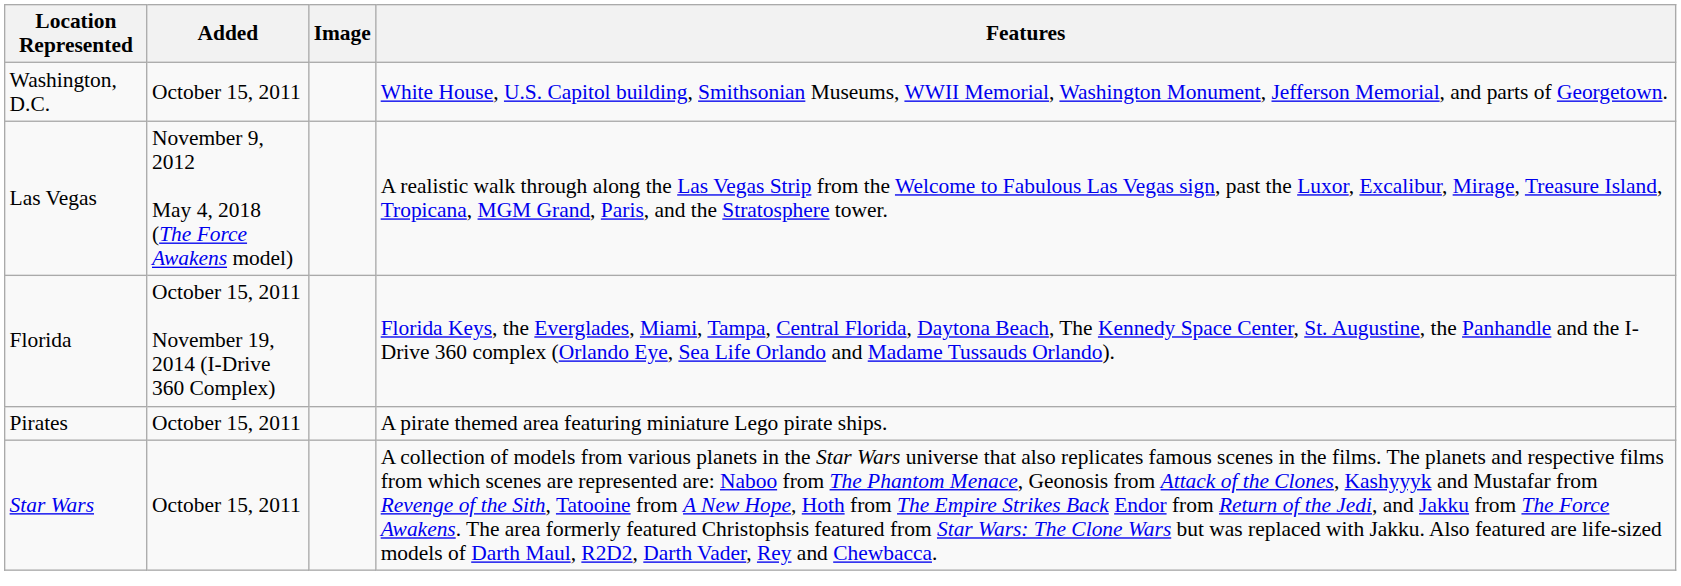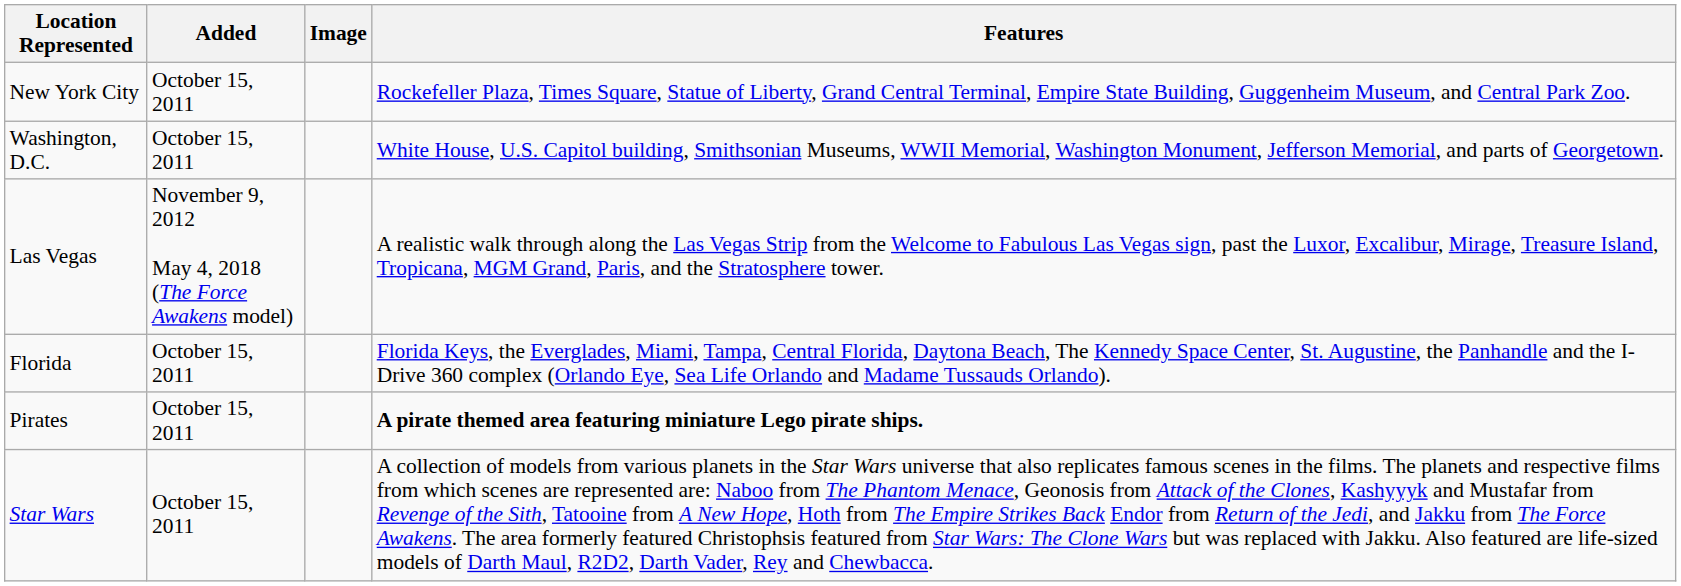+ row: (74, 91)
(226, 340) October 15, 2011 November 19, 2014 (I-Drive 360 Complex) -> (203, 362) October 15, 2011
(634, 422) normal -> (650, 420) bold
